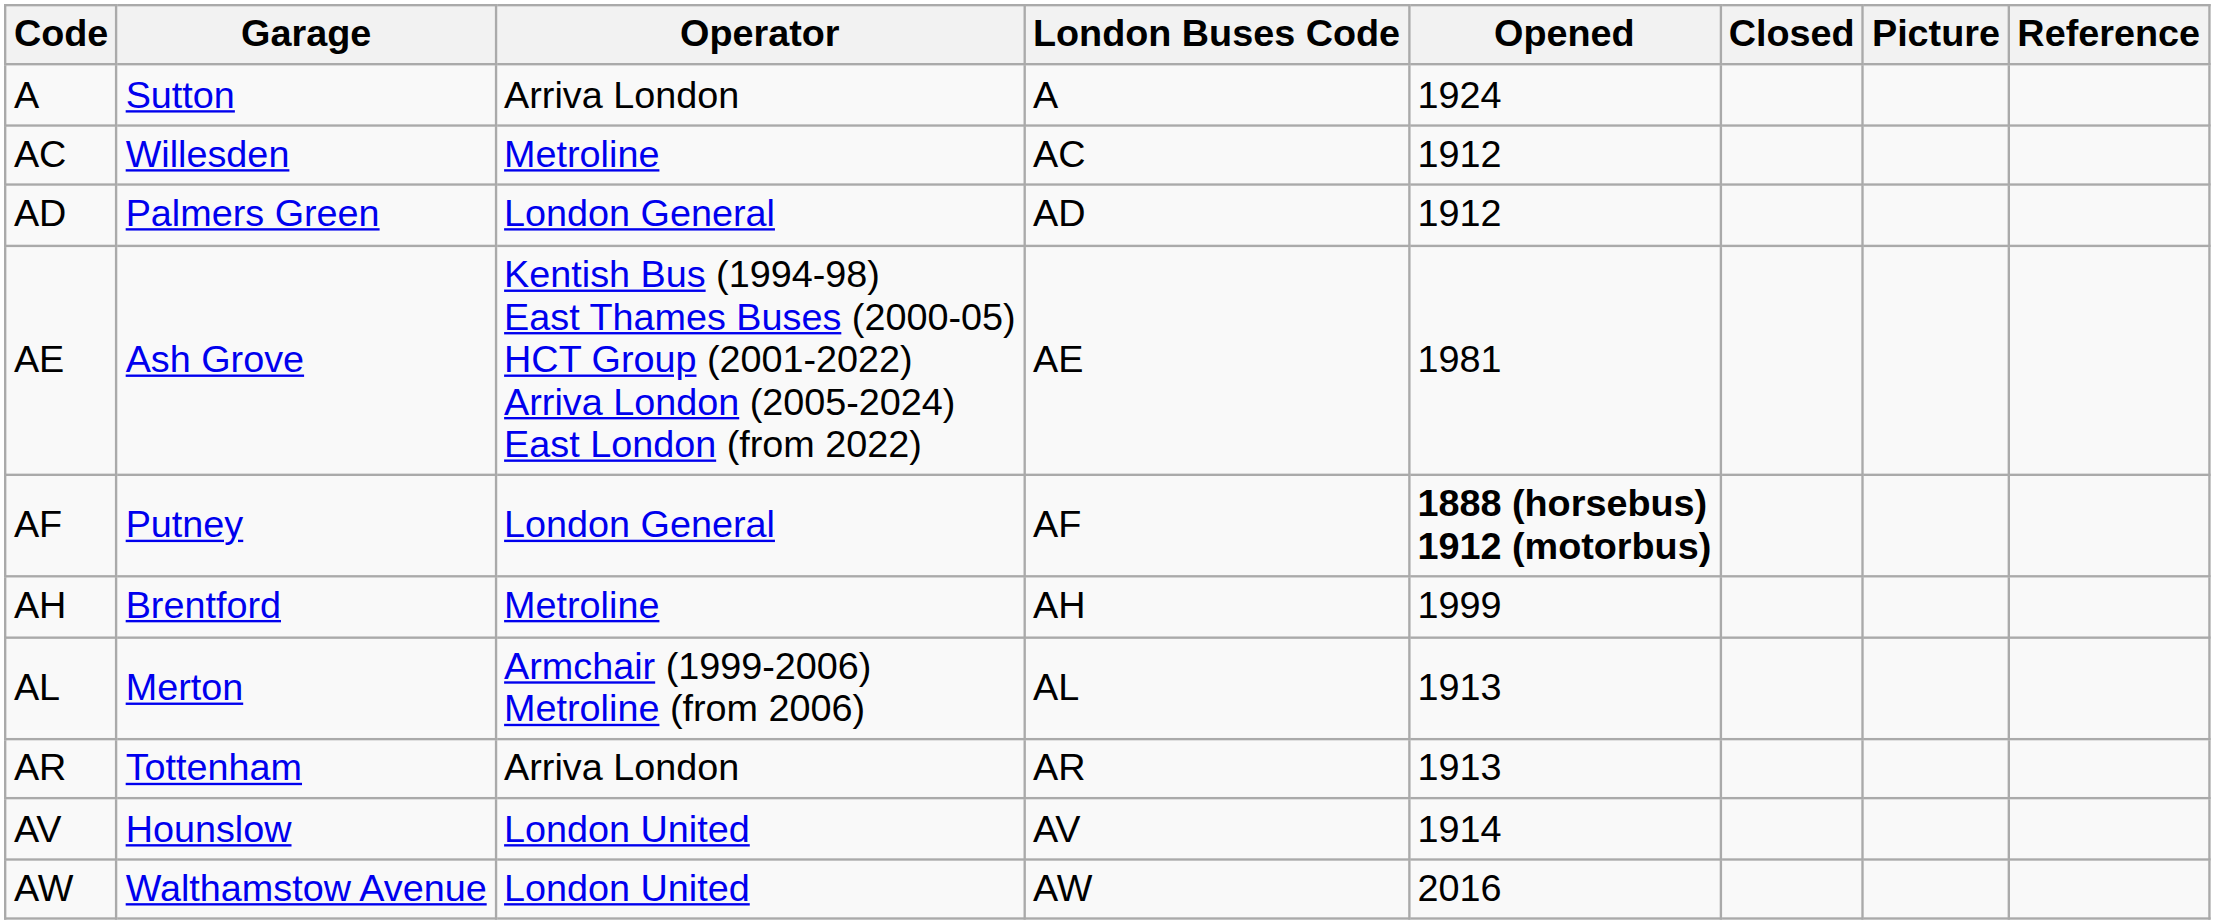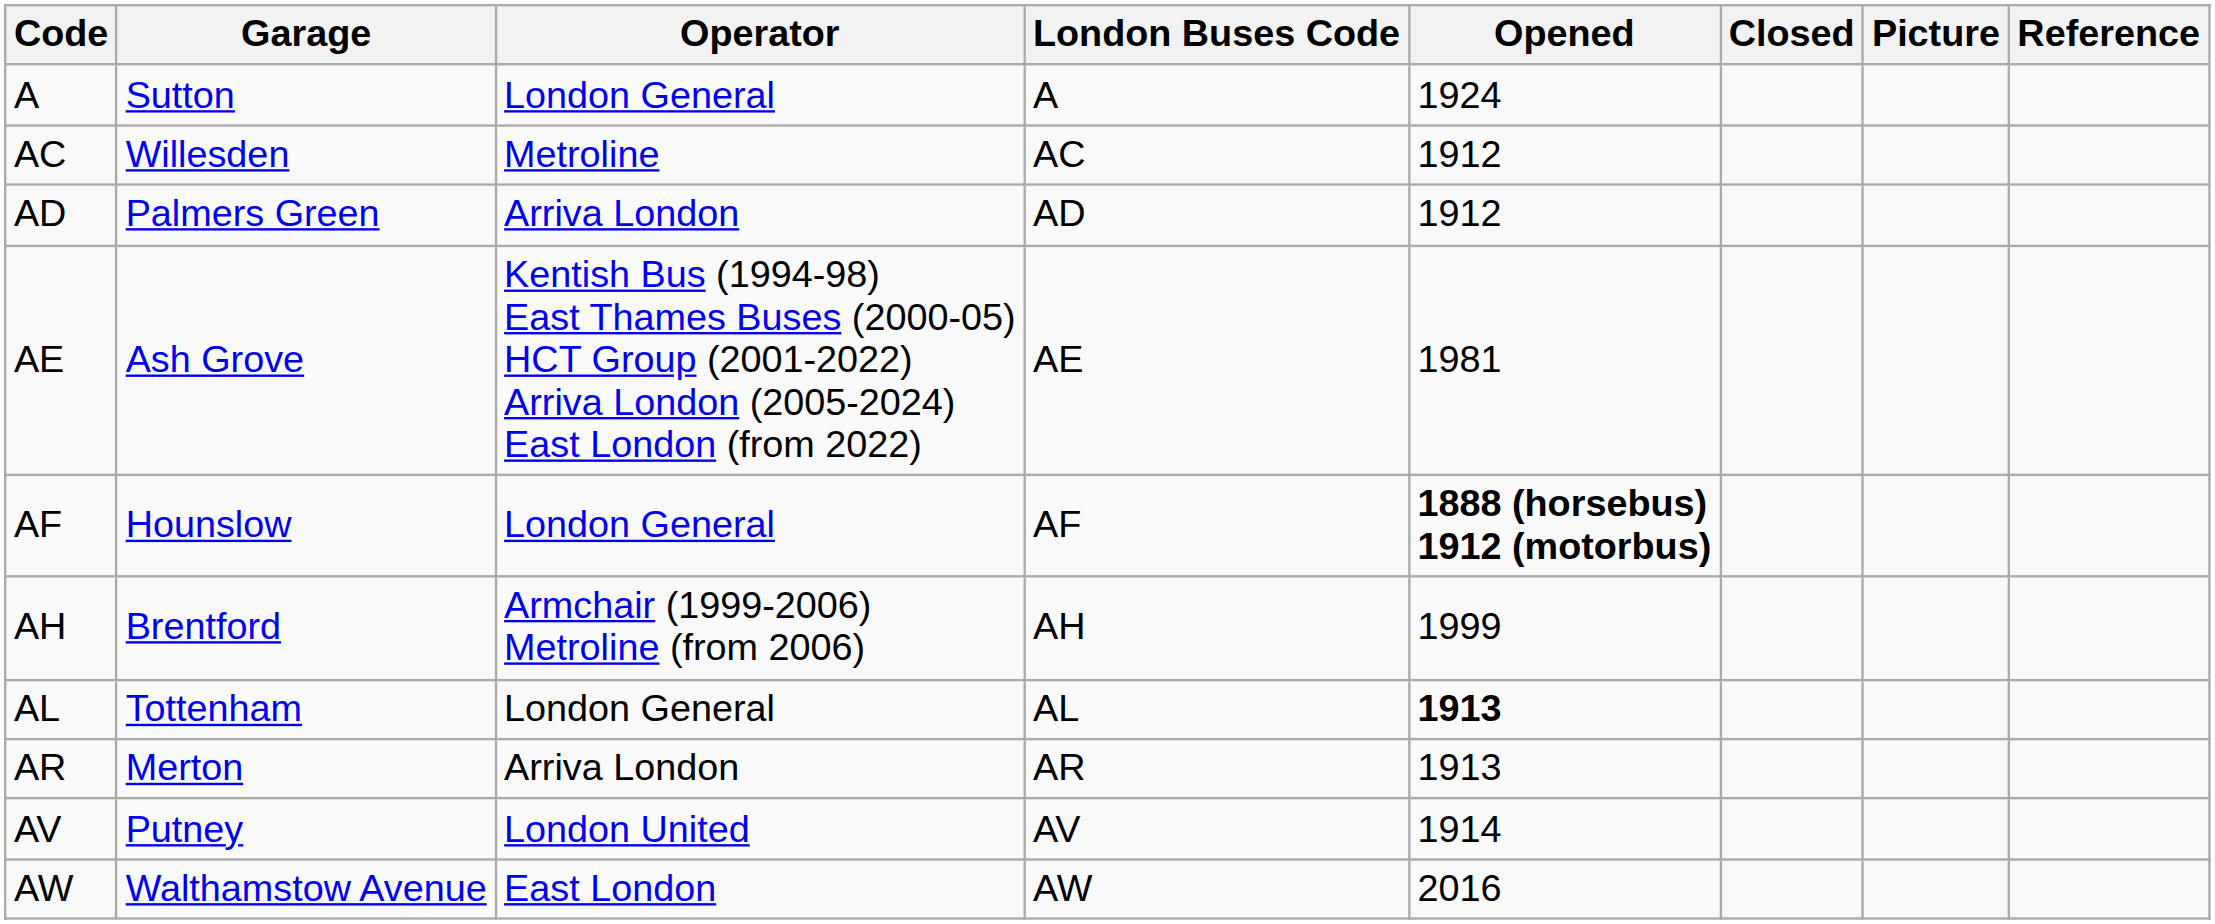(622, 94) Arriva London -> (640, 94) London General
(640, 214) London General -> (622, 214) Arriva London
(184, 525) Putney -> (209, 525) Hounslow
(582, 606) Metroline -> (688, 627) Armchair (1999-2006) Metroline (from 2006)
(184, 687) Merton -> (214, 708) Tottenham
(688, 687) Armchair (1999-2006) Metroline (from 2006) -> (640, 708) London General
(1459, 687) normal -> (1459, 708) bold
(214, 768) Tottenham -> (184, 768) Merton
(209, 828) Hounslow -> (184, 828) Putney
(627, 888) London United -> (610, 888) East London
